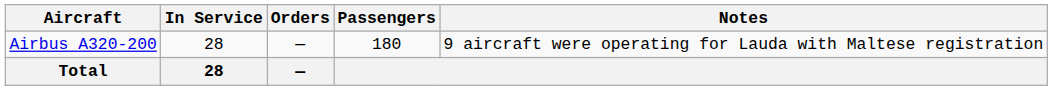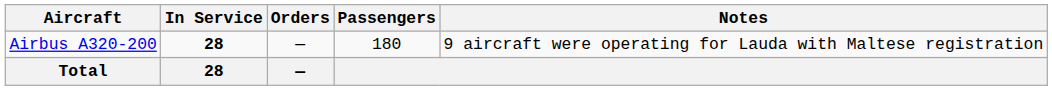(214, 45) normal -> (214, 45) bold
